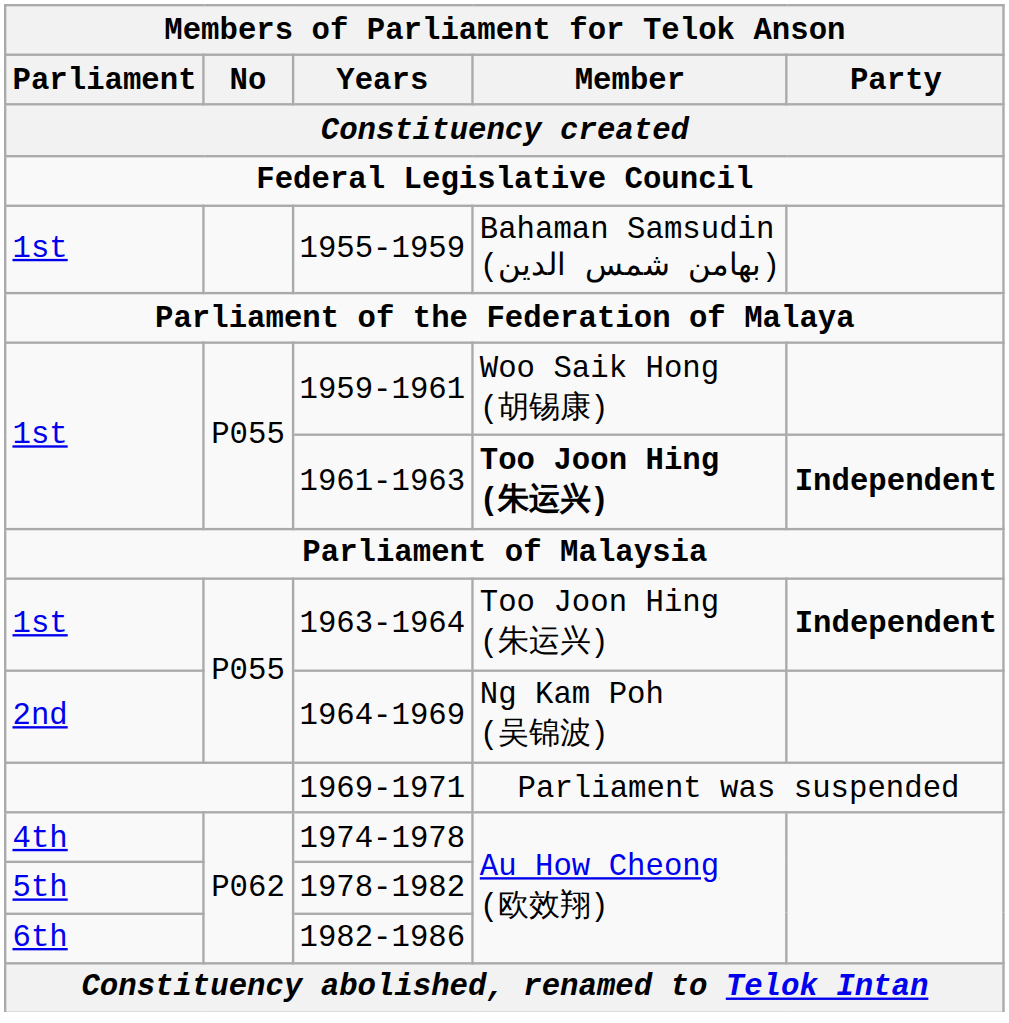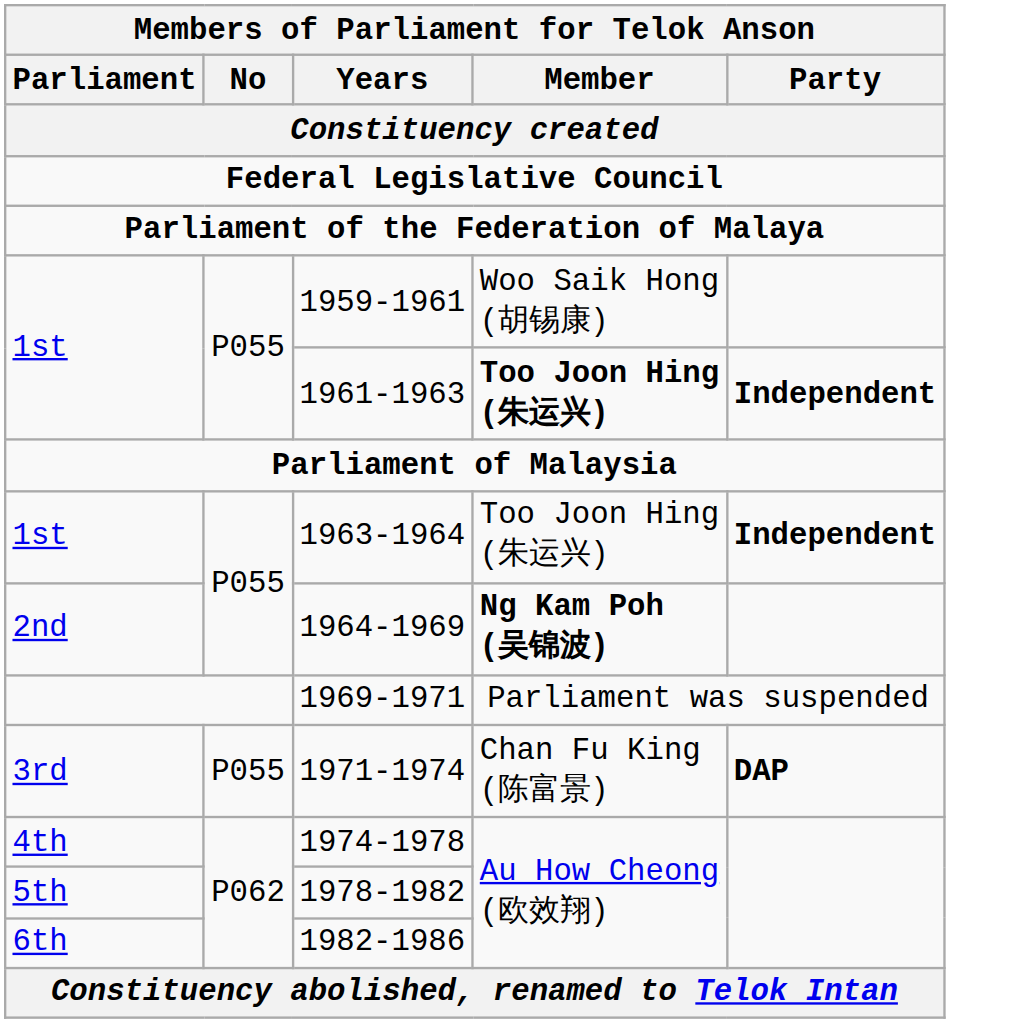- row: (382, 249)
(572, 715) normal -> (572, 628) bold
+ row: (382, 771)
